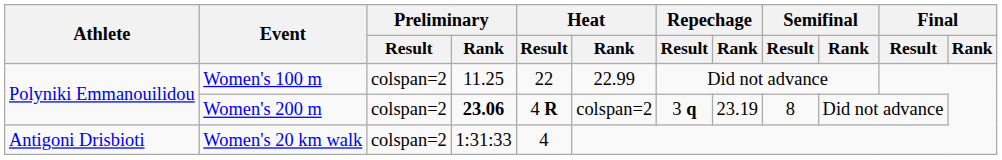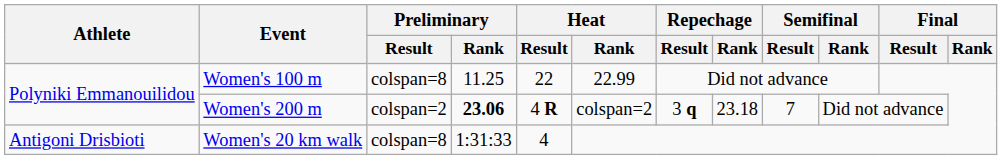(409, 79) colspan=2 -> (409, 79) colspan=8
(737, 109) 23.19 -> (737, 109) 23.18
(790, 109) 8 -> (790, 109) 7
(409, 140) colspan=2 -> (409, 140) colspan=8
